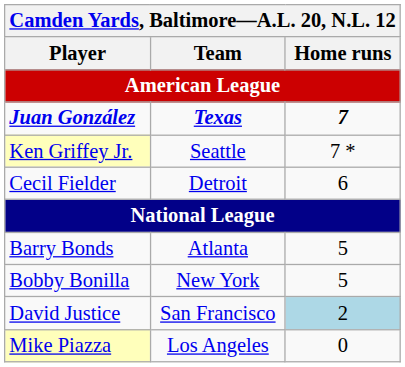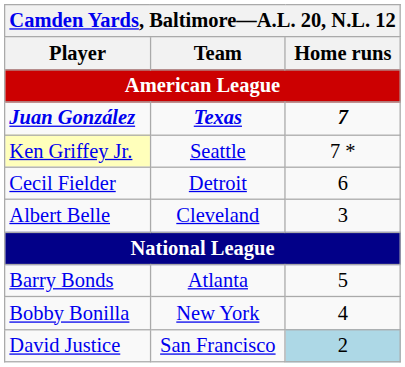+ row: (60, 215)
(343, 280) 5 -> (343, 313) 4
- row: (60, 345)
